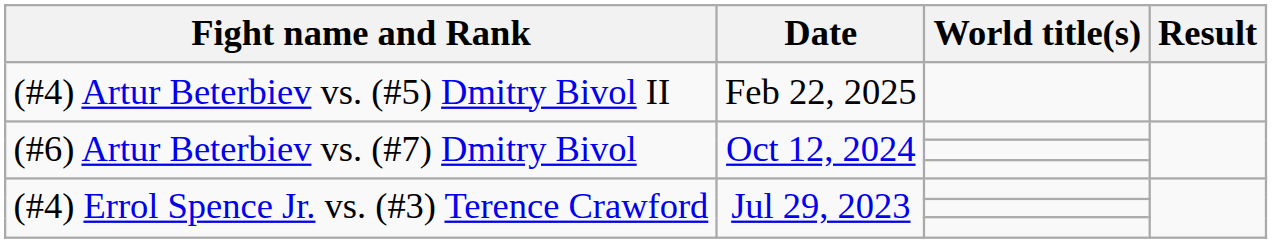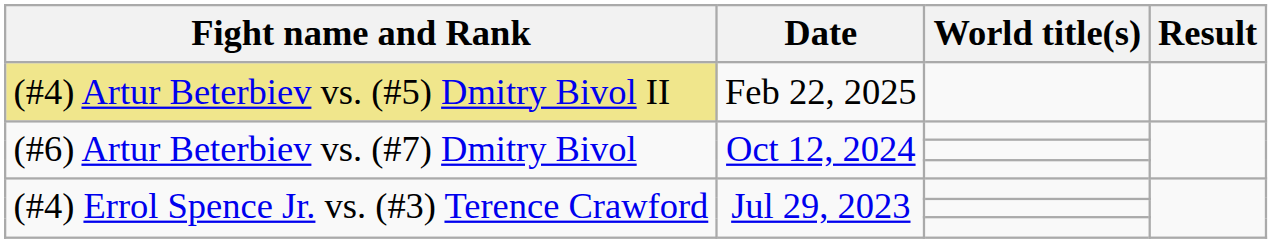(342, 91) no background -> (342, 91) khaki background
